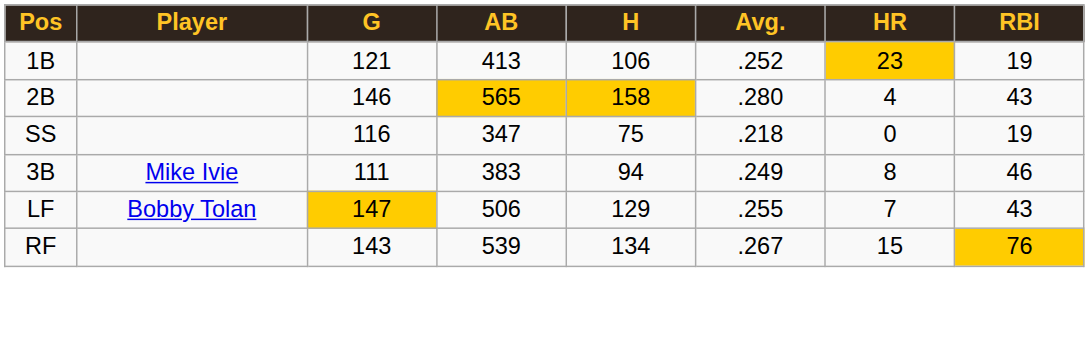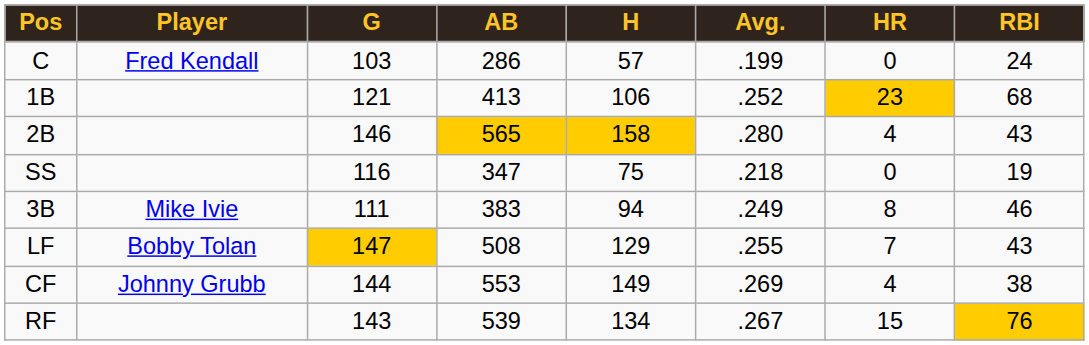+ row: (41, 60)
(1019, 60) 19 -> (1019, 97) 68
(501, 209) 506 -> (501, 246) 508
+ row: (41, 284)
